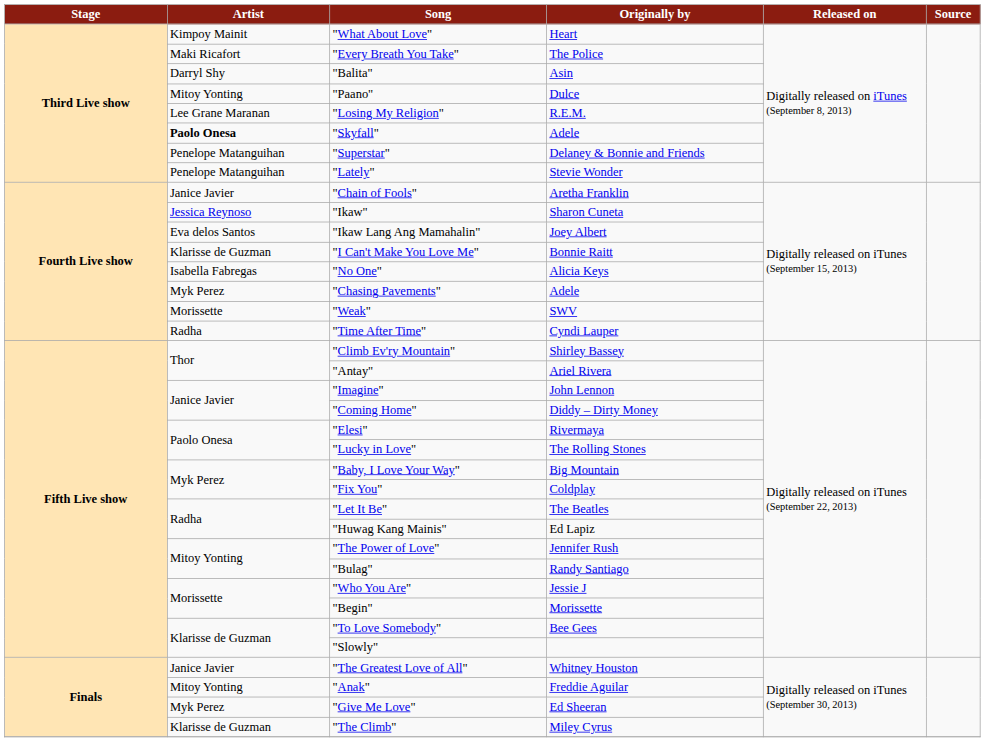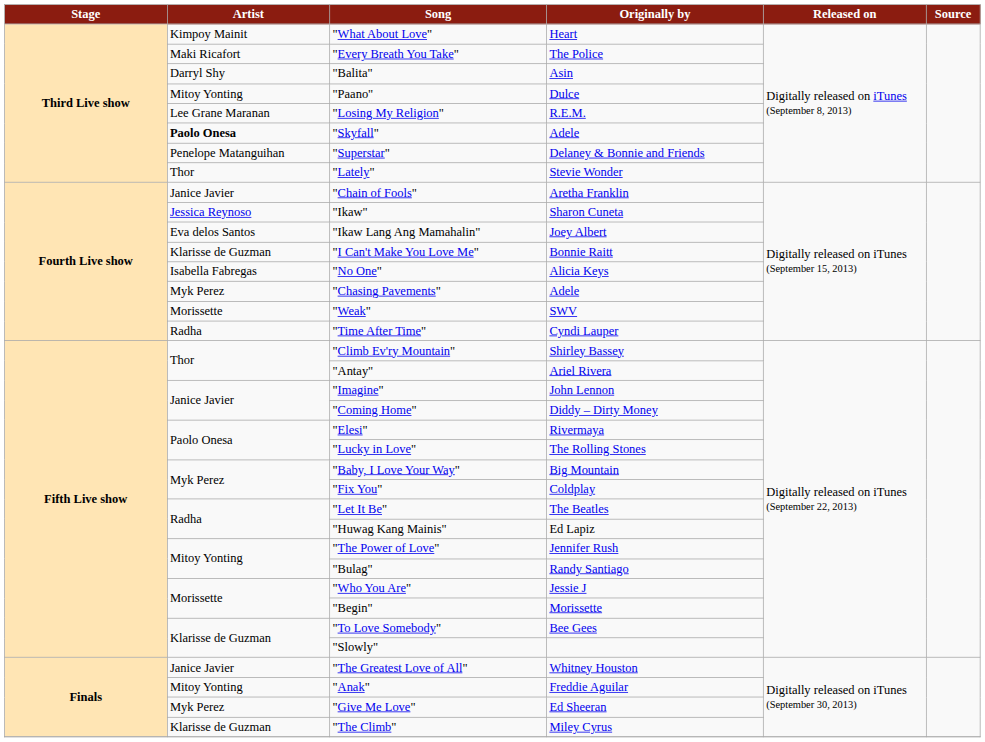(227, 172) Penelope Matanguihan -> (182, 172) Thor
